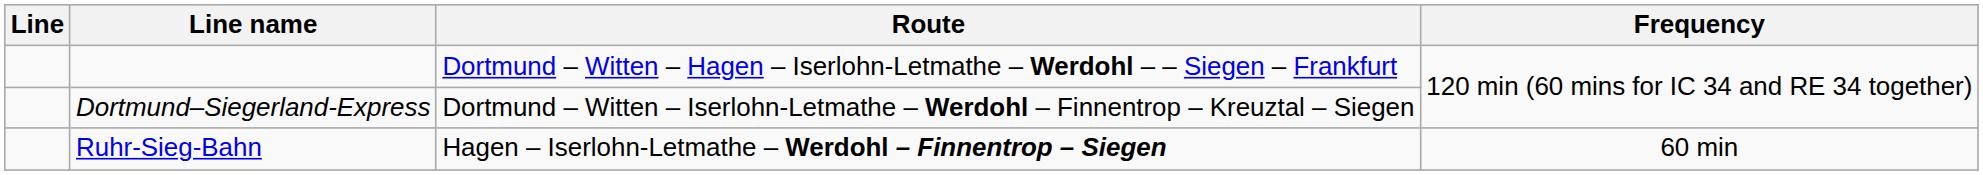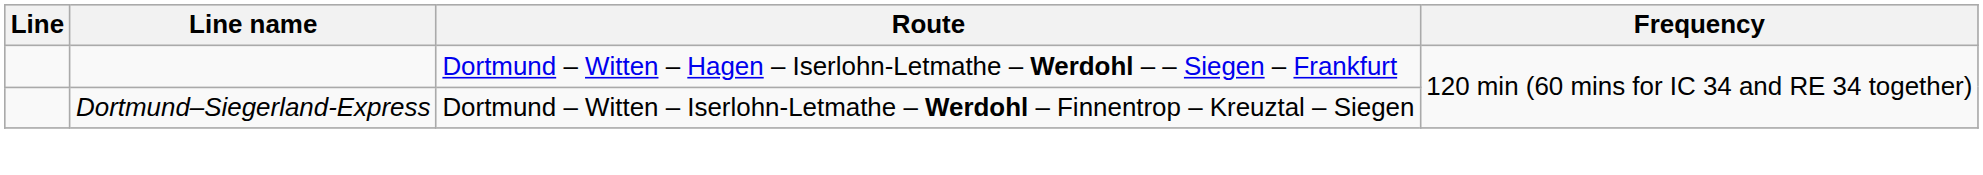- row: (169, 148)
